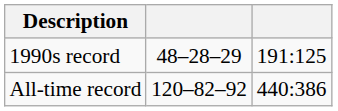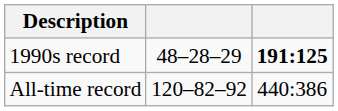(292, 55) normal -> (292, 55) bold
